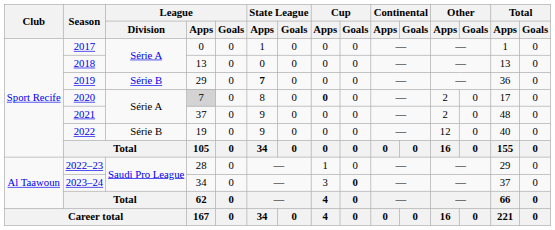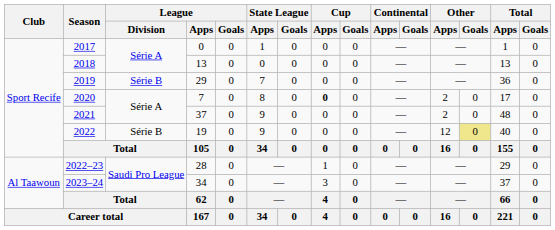(262, 81) bold -> (262, 81) normal
(201, 98) lightgrey background -> (201, 98) no background
(475, 132) no background -> (475, 132) khaki background
(355, 183) bold -> (355, 183) normal
